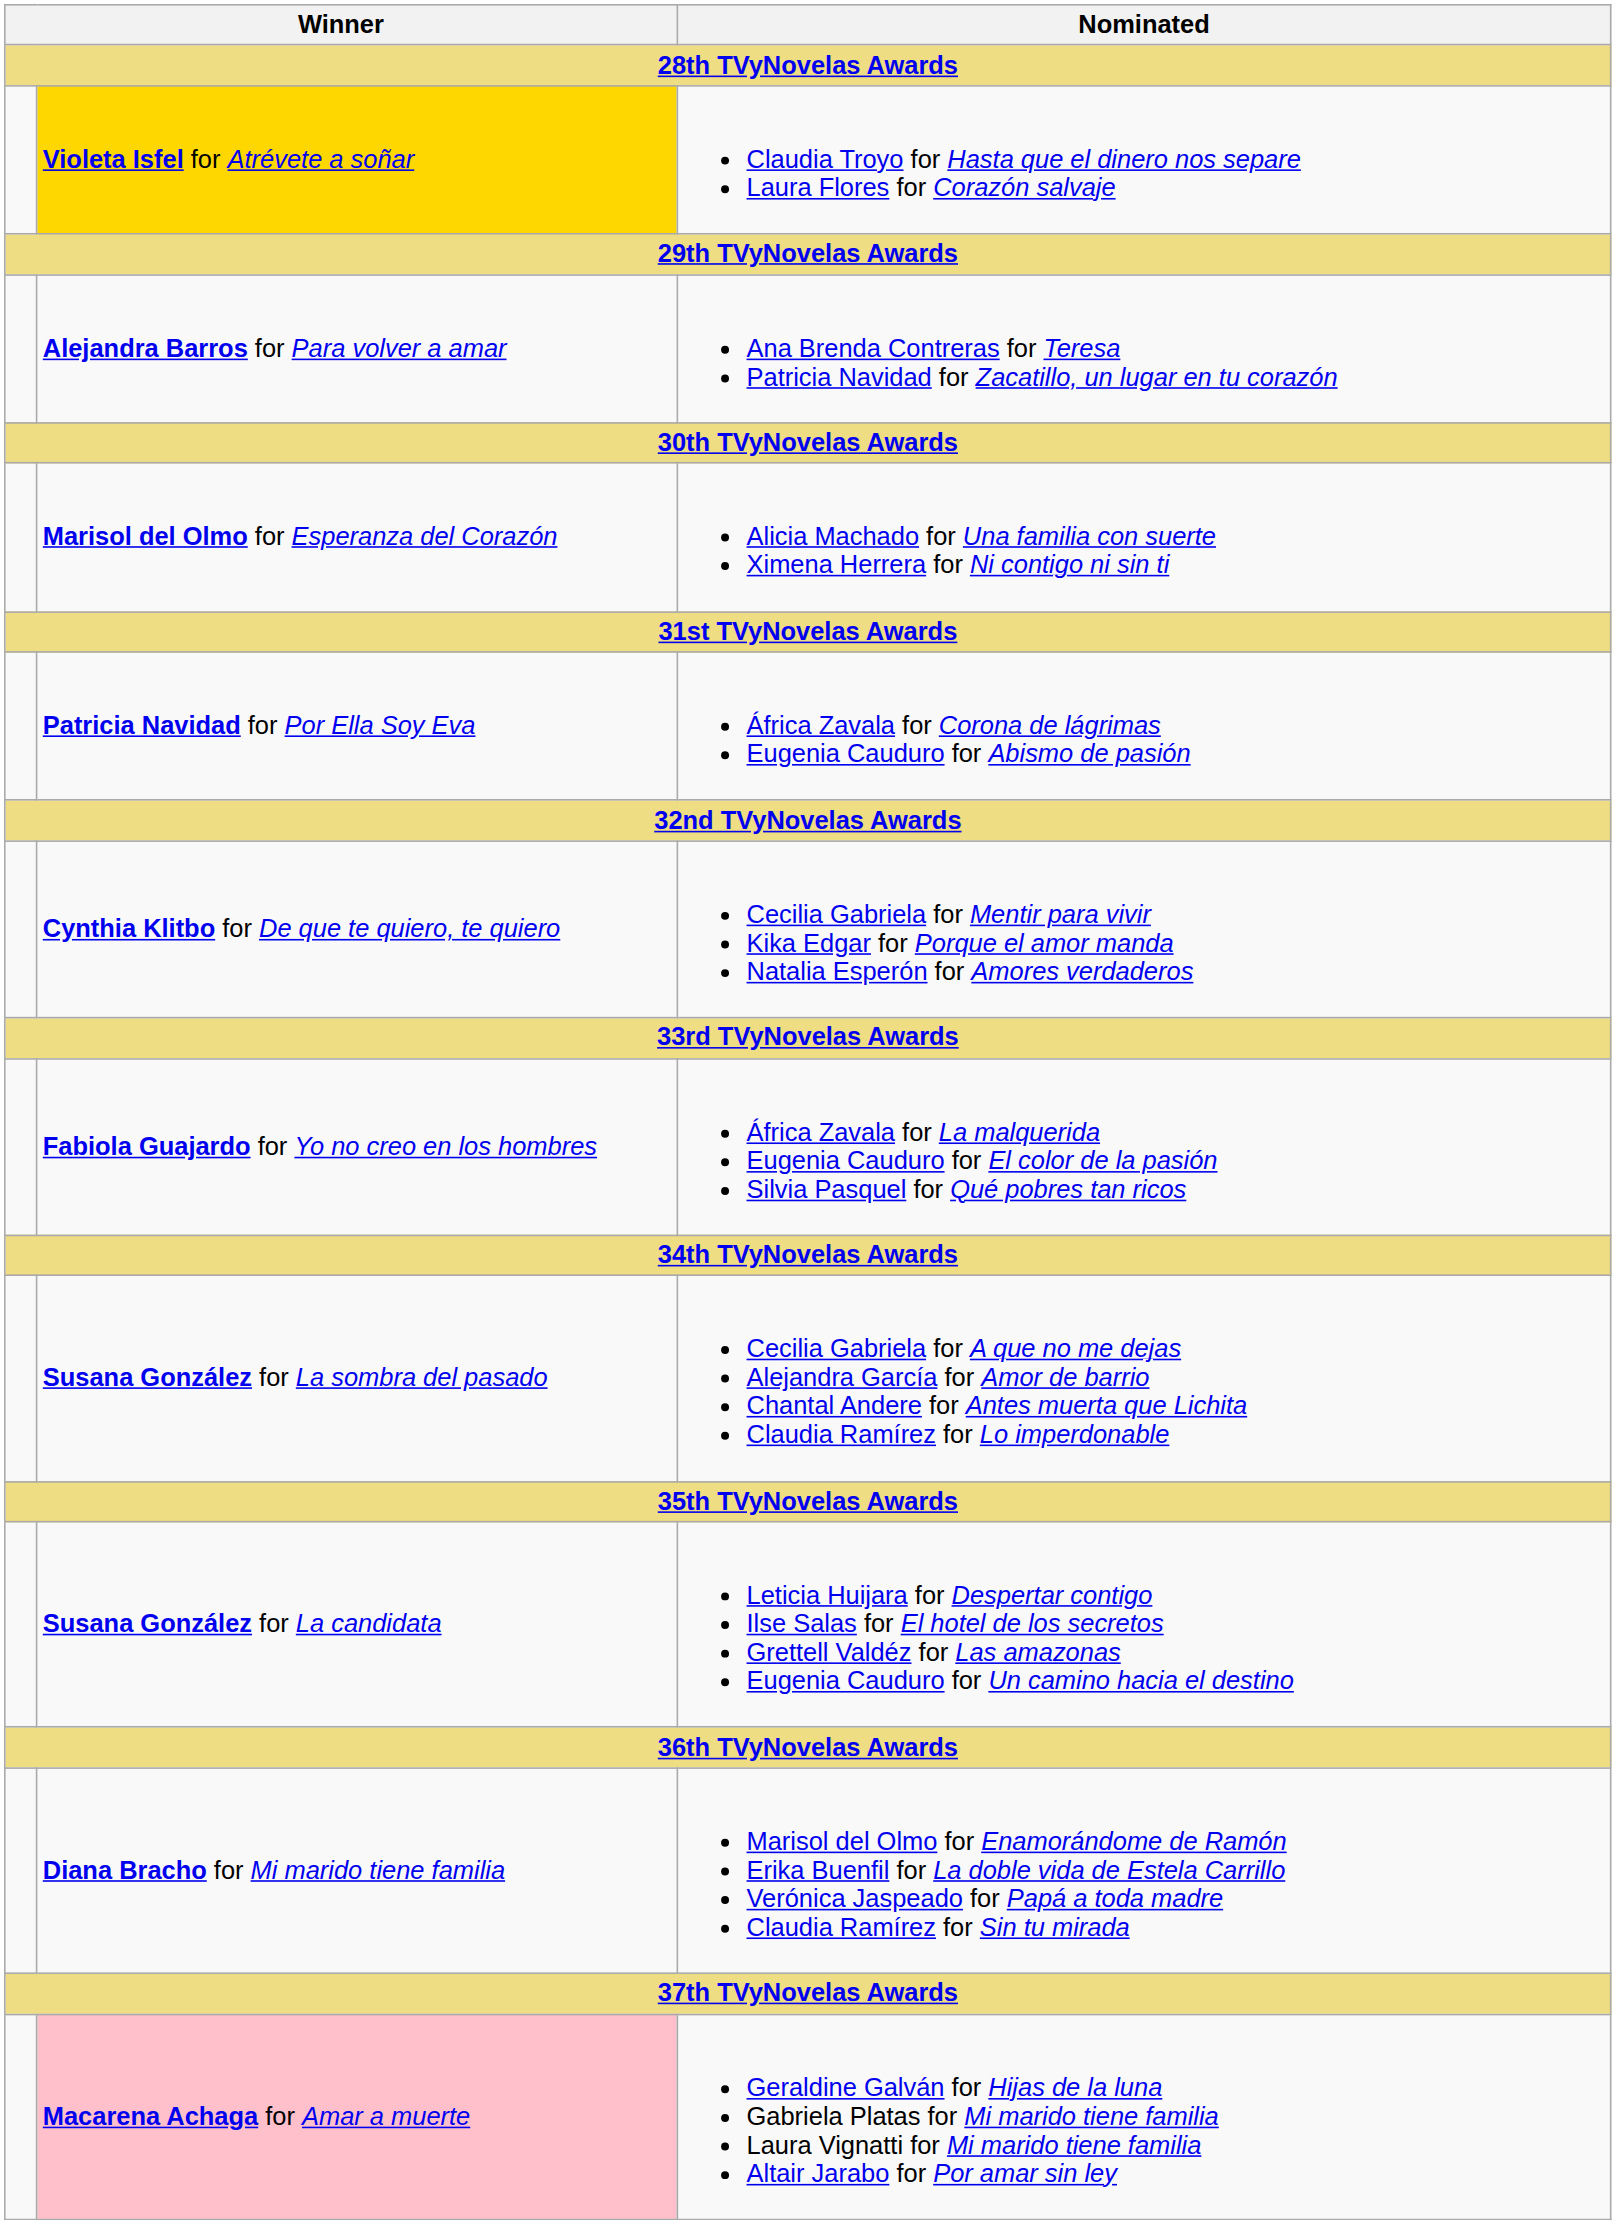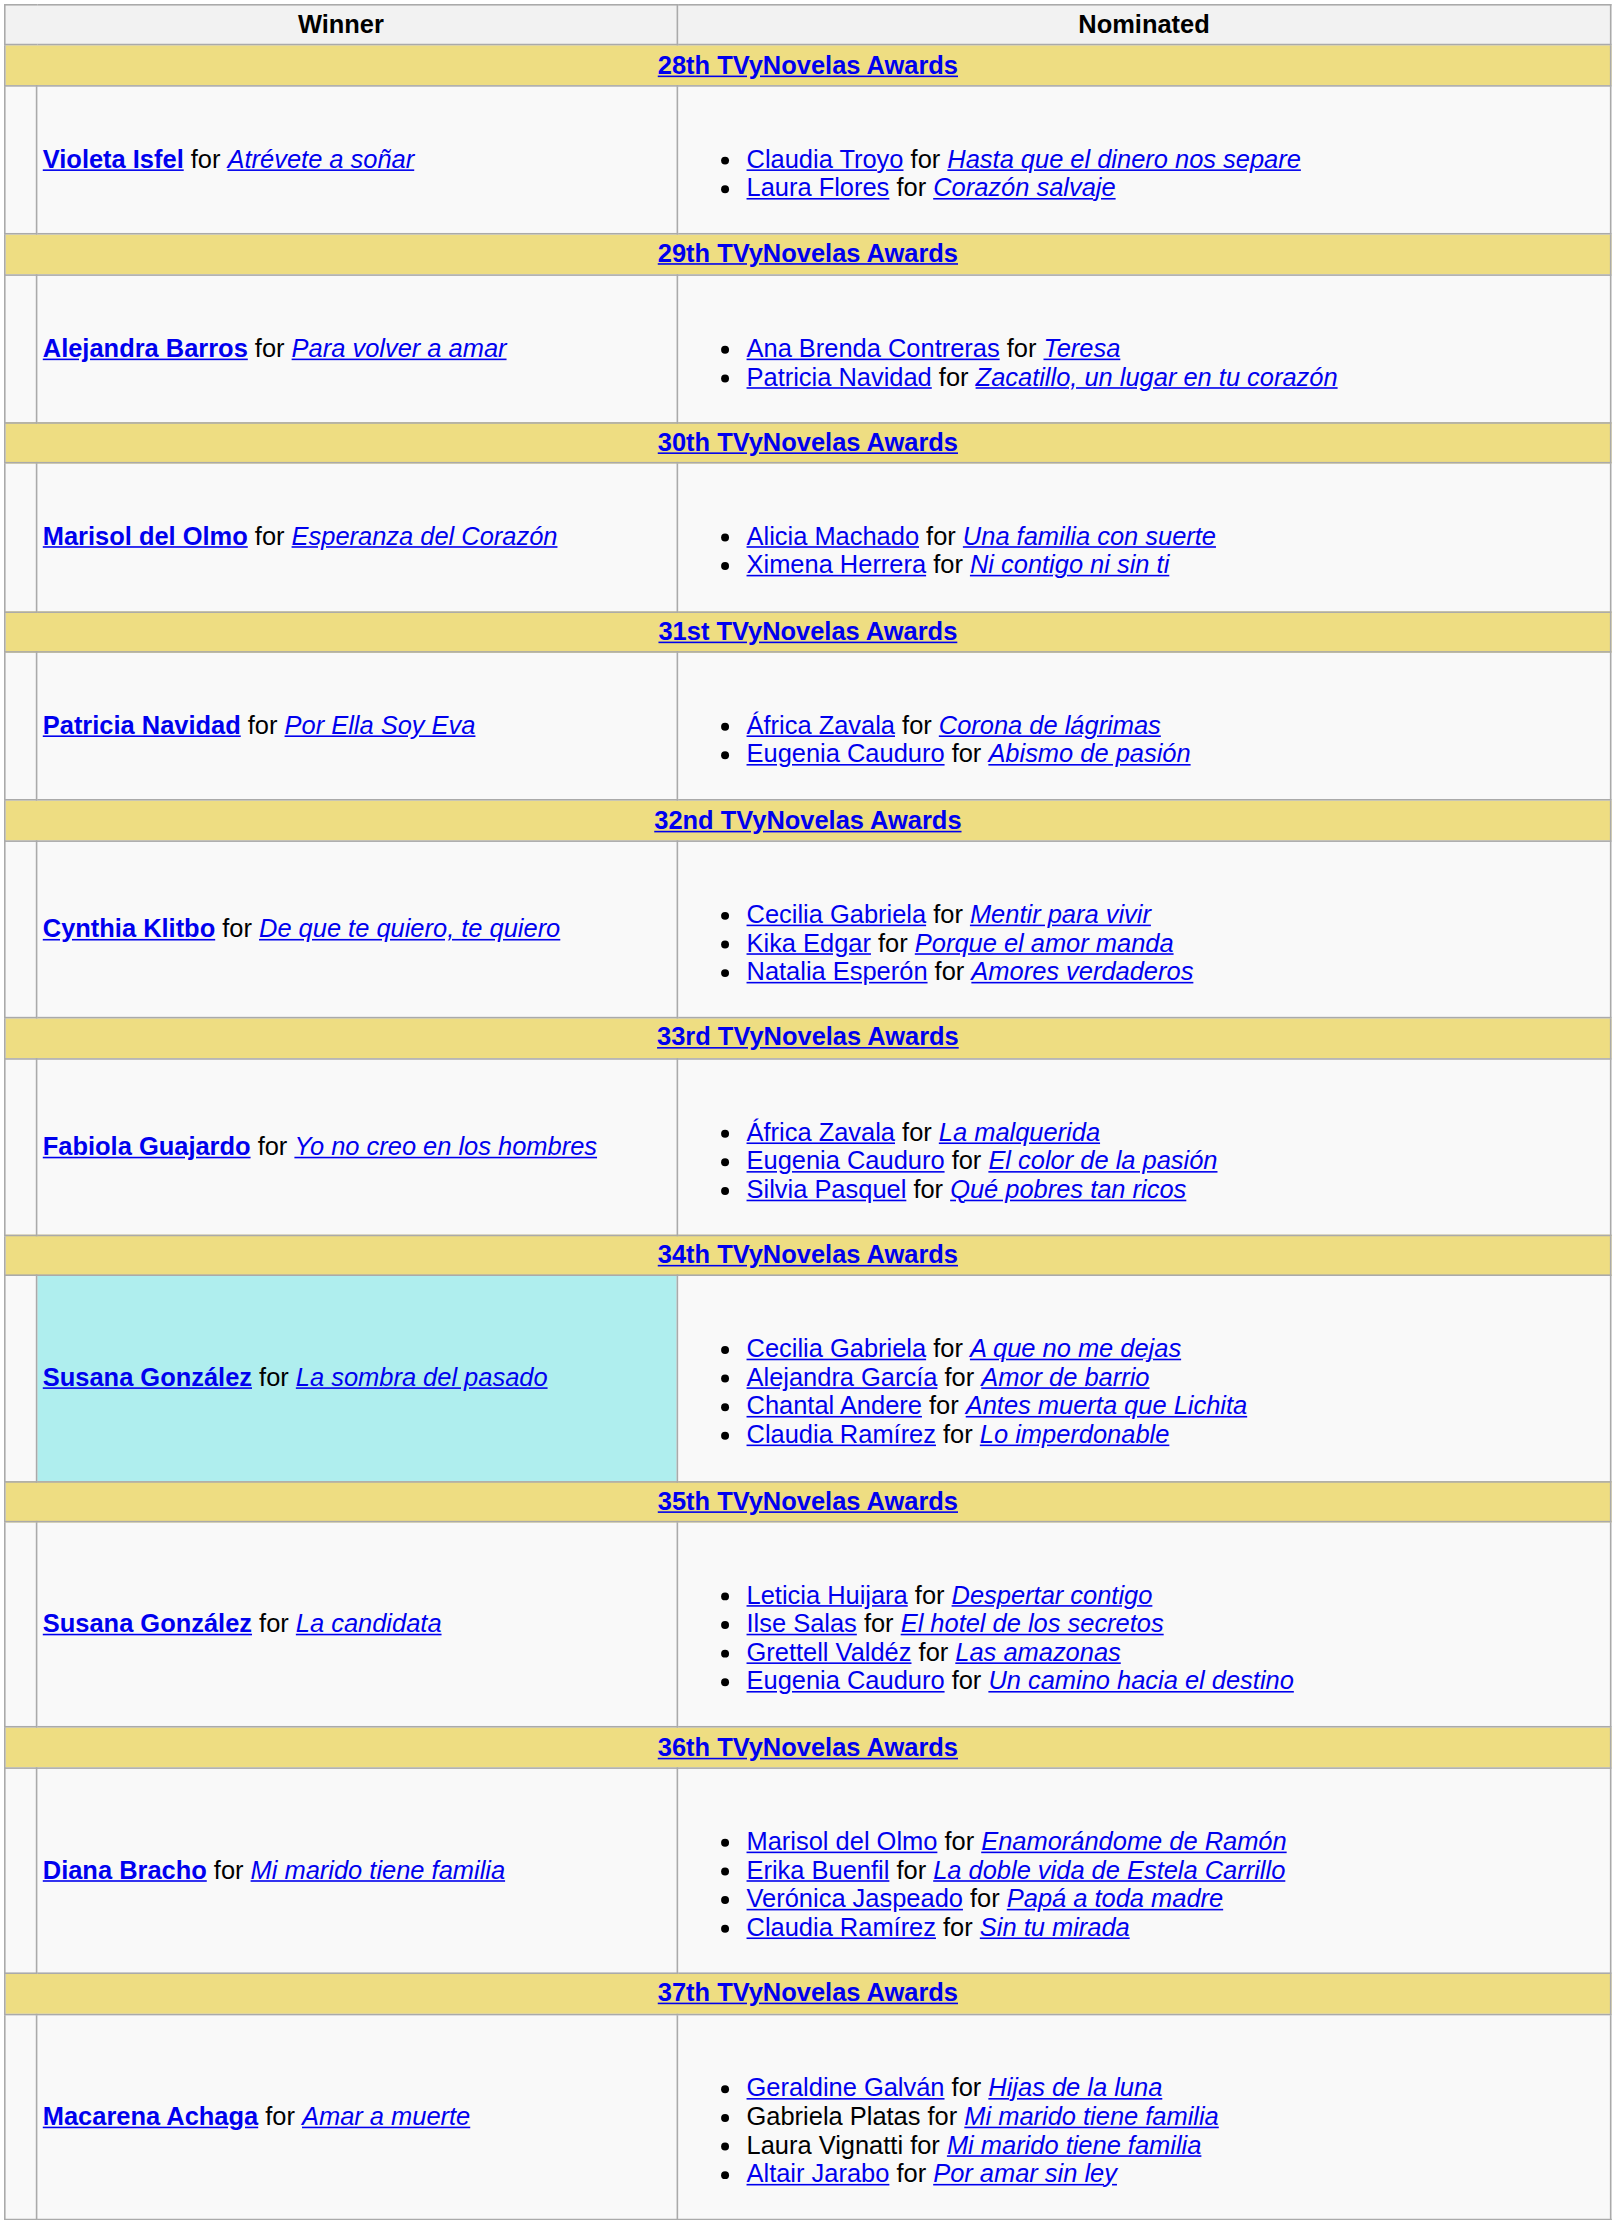(229, 159) gold background -> (229, 159) no background
(295, 1378) no background -> (295, 1378) paleturquoise background
(257, 2116) pink background -> (257, 2116) no background
